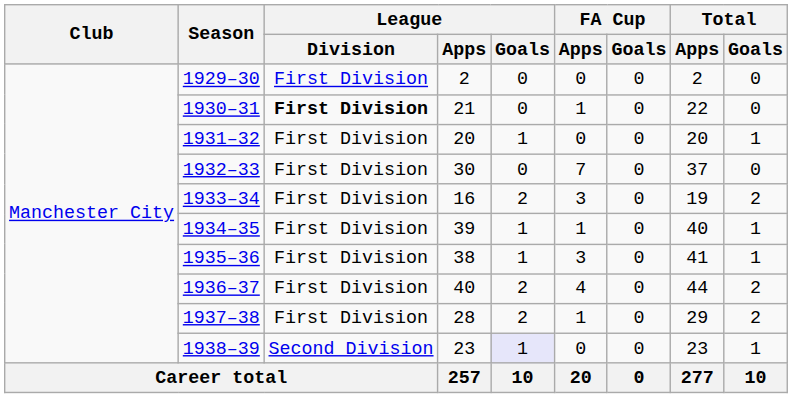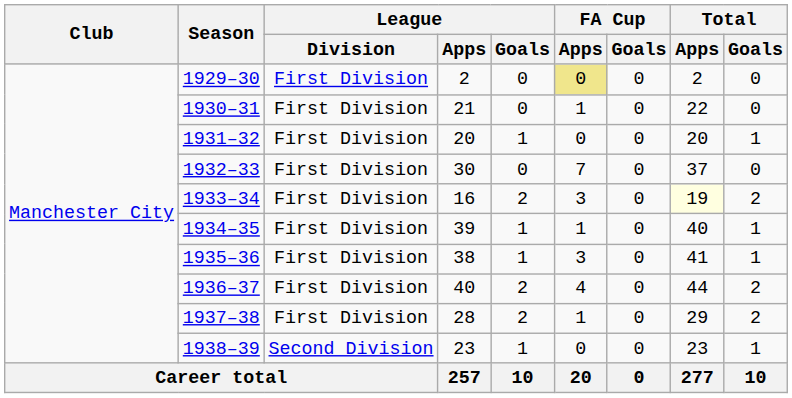(581, 79) no background -> (581, 79) khaki background
(351, 109) bold -> (351, 109) normal
(697, 199) no background -> (697, 199) lightyellow background
(523, 348) lavender background -> (523, 348) no background
